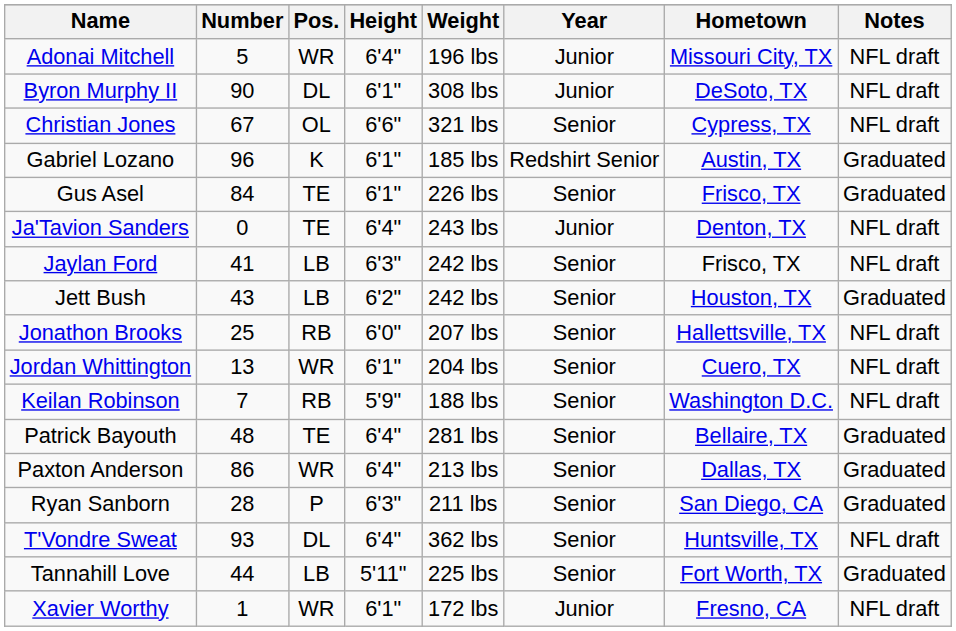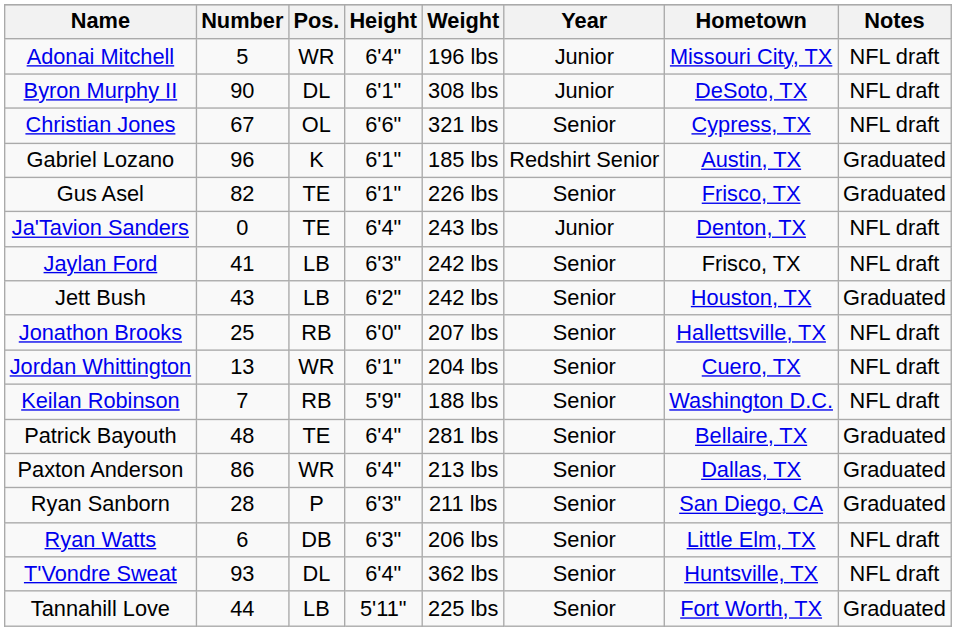(242, 194) 84 -> (242, 194) 82
+ row: (100, 539)
- row: (100, 608)
